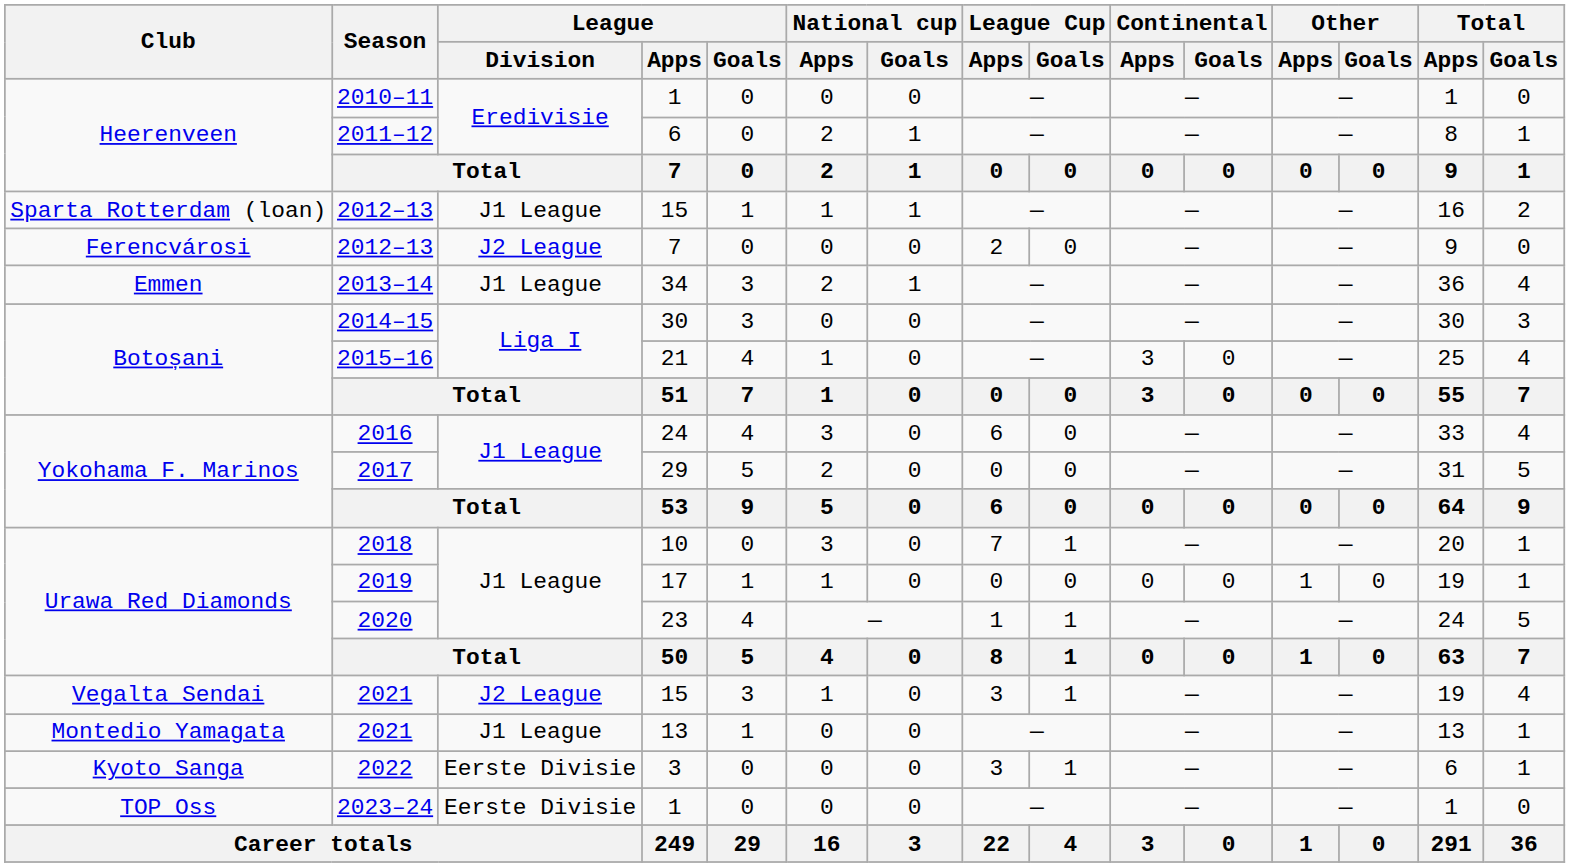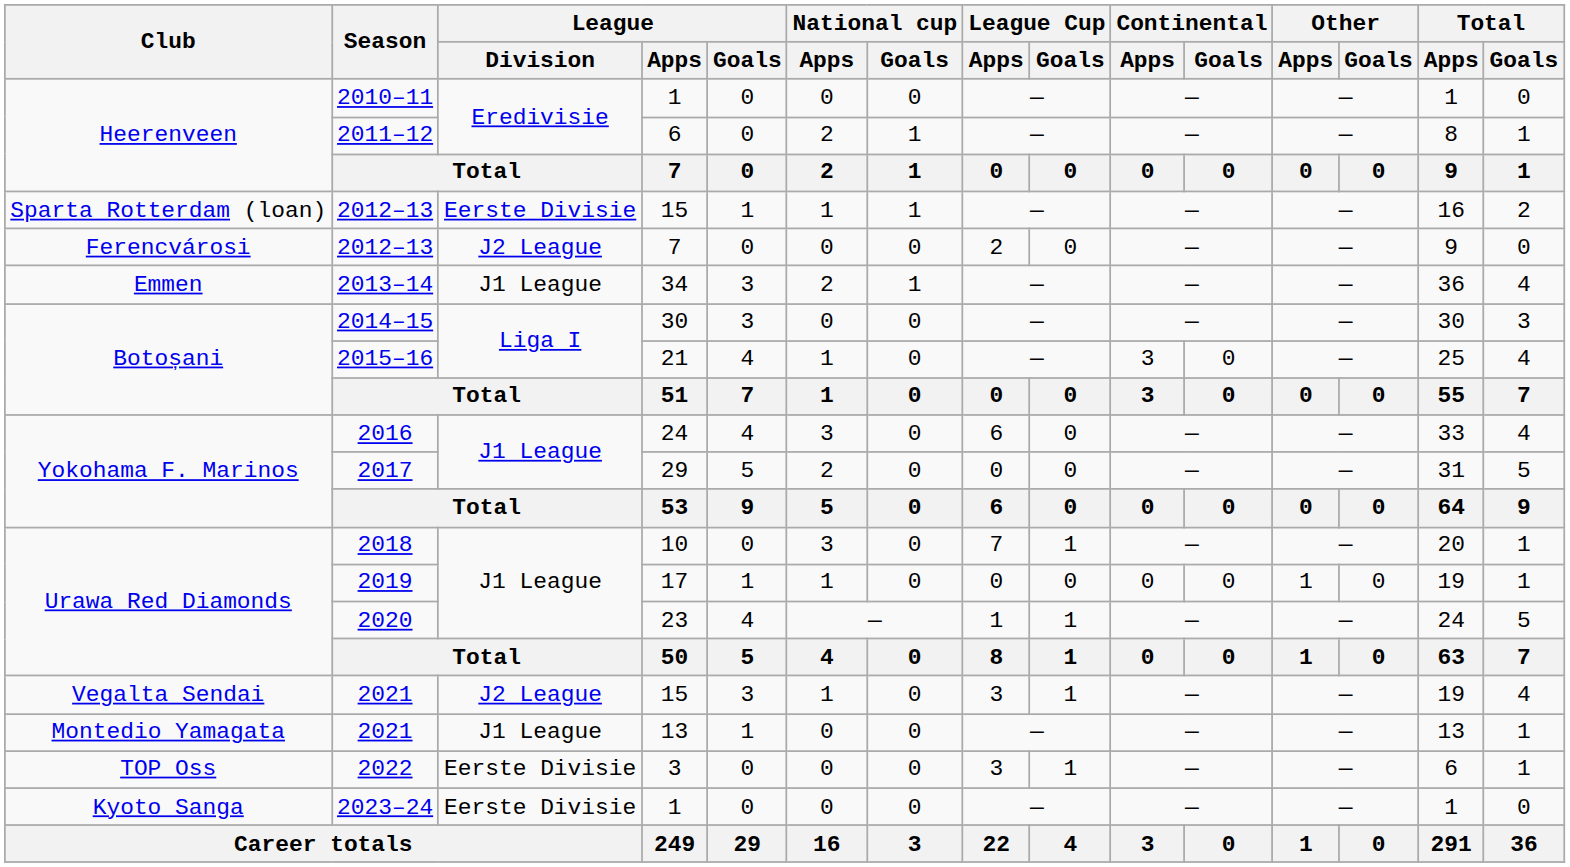(540, 210) J1 League -> (540, 210) Eerste Divisie
(168, 769) Kyoto Sanga -> (168, 769) TOP Oss
(168, 807) TOP Oss -> (168, 807) Kyoto Sanga
